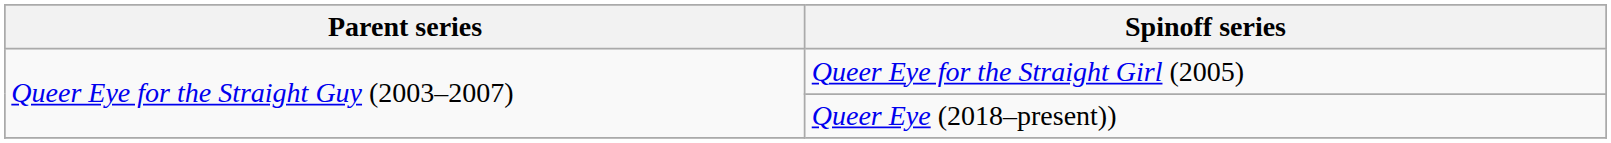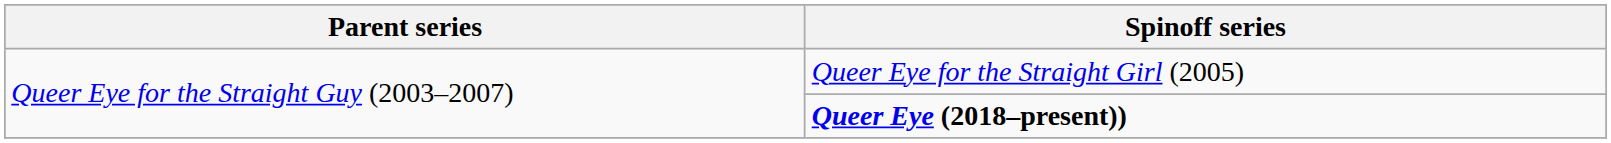(964, 115) normal -> (969, 115) bold
